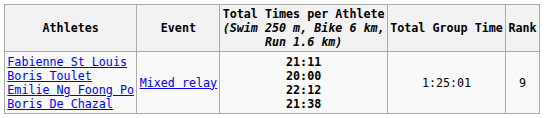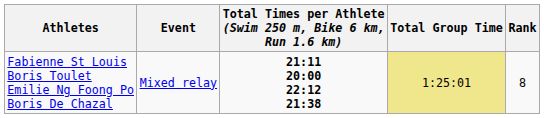(447, 83) no background -> (447, 83) khaki background
(523, 83) 9 -> (523, 83) 8
